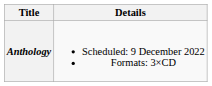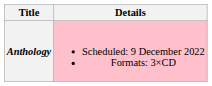(130, 57) no background -> (130, 57) pink background
